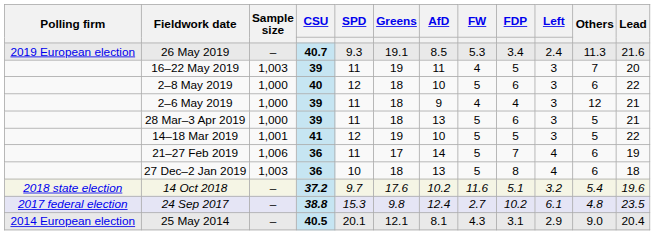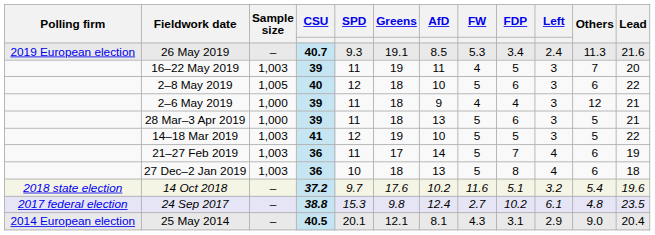(273, 86) 1,000 -> (273, 86) 1,005
(273, 137) 1,001 -> (273, 137) 1,003
(273, 154) 1,006 -> (273, 154) 1,003
